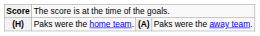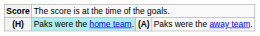(84, 24) no background -> (84, 24) paleturquoise background
